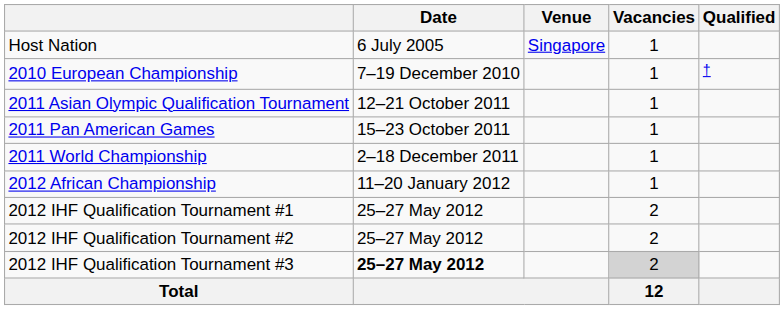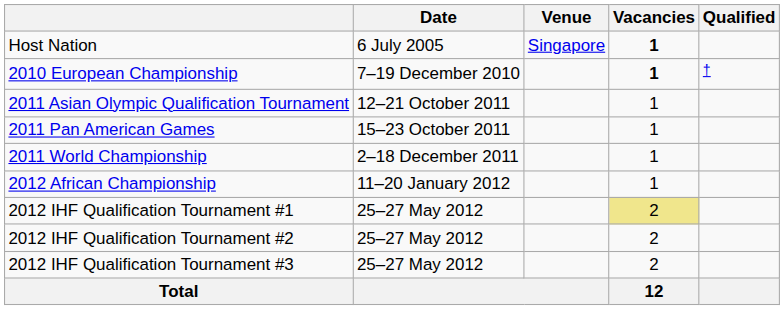(654, 44) normal -> (654, 44) bold
(654, 74) normal -> (654, 74) bold
(654, 210) no background -> (654, 210) khaki background
(421, 264) bold -> (420, 264) normal
(654, 264) lightgrey background -> (654, 264) no background
